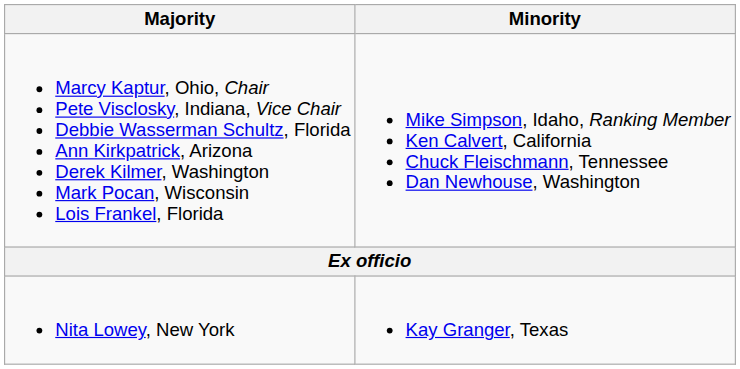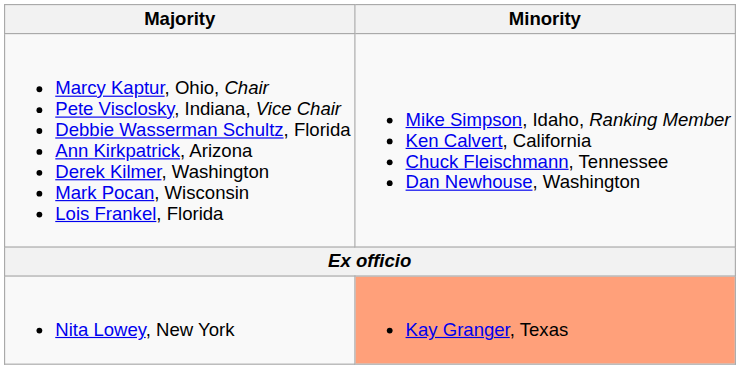(545, 330) no background -> (545, 330) lightsalmon background
